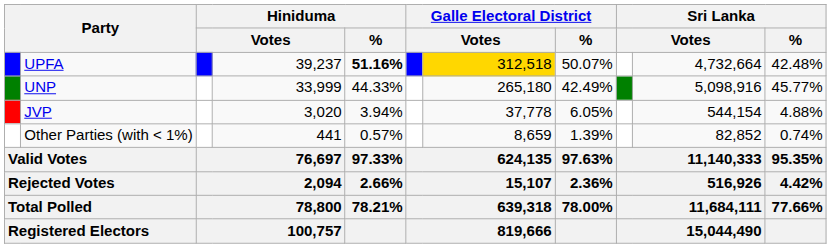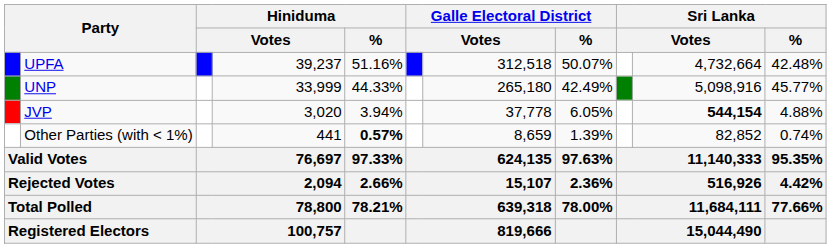(377, 64) bold -> (377, 64) normal
(524, 64) gold background -> (524, 64) no background
(734, 111) normal -> (734, 111) bold
(381, 135) normal -> (381, 135) bold
